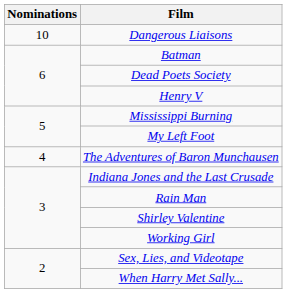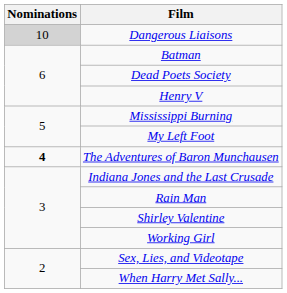(42, 34) no background -> (42, 34) lightgrey background
(42, 156) normal -> (42, 156) bold
